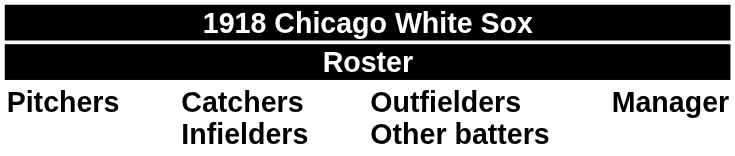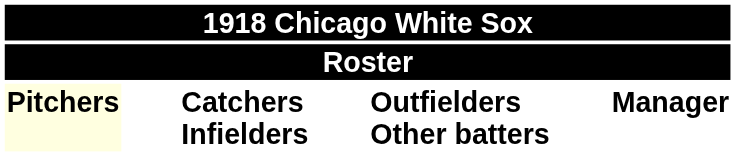(63, 102) no background -> (63, 102) lightyellow background
